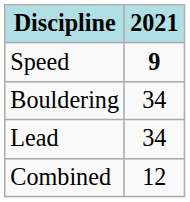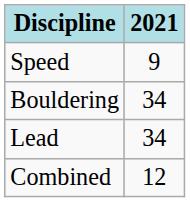(154, 61) bold -> (154, 61) normal
